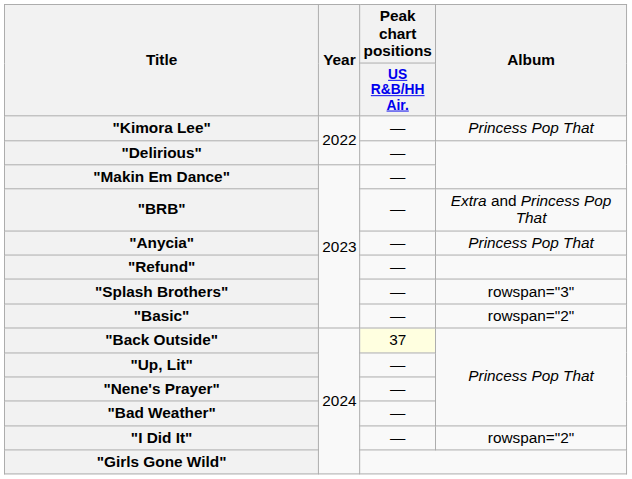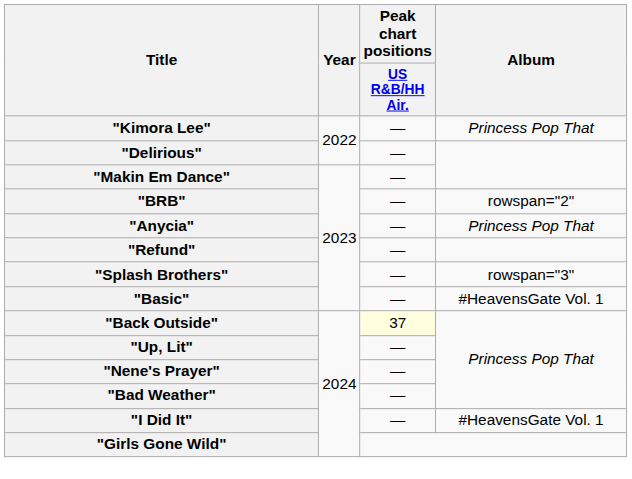(531, 209) Extra and Princess Pop That -> (531, 201) rowspan="2"
(531, 315) rowspan="2" -> (531, 298) #HeavensGate Vol. 1
(531, 437) rowspan="2" -> (531, 420) #HeavensGate Vol. 1
